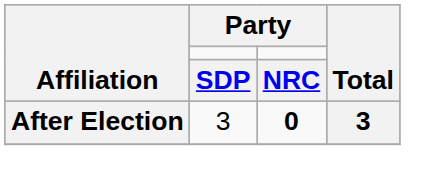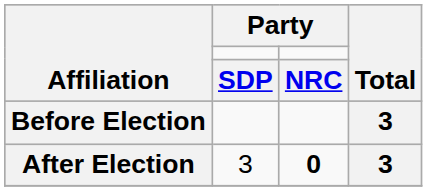+ row: (108, 122)
